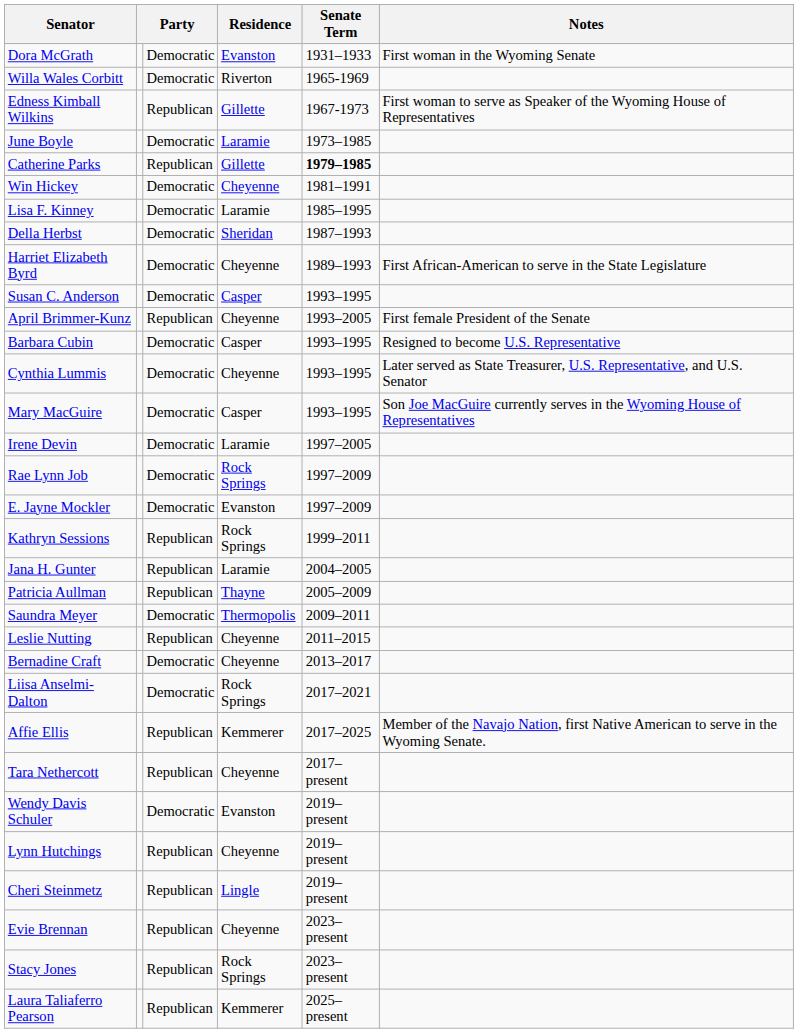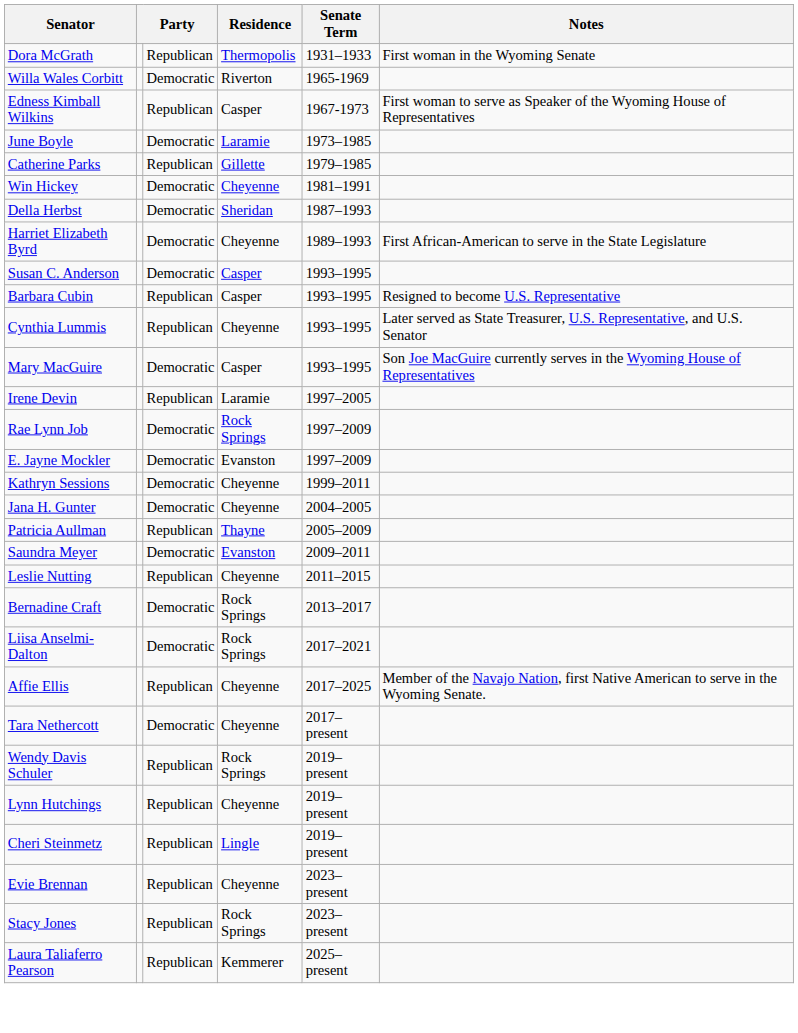(180, 55) Democratic -> (180, 55) Republican
(248, 55) Evanston -> (258, 55) Thermopolis
(243, 109) Gillette -> (241, 109) Casper
(338, 164) bold -> (338, 164) normal
- row: (51, 210)
- row: (69, 319)
(180, 342) Democratic -> (180, 296) Republican
(180, 373) Democratic -> (180, 327) Republican
(180, 444) Democratic -> (180, 398) Republican
(180, 538) Republican -> (180, 483) Democratic
(243, 538) Rock Springs -> (250, 483) Cheyenne
(180, 569) Republican -> (180, 506) Democratic
(245, 569) Laramie -> (250, 506) Cheyenne
(258, 615) Thermopolis -> (248, 553) Evanston
(250, 661) Cheyenne -> (243, 607) Rock Springs
(252, 732) Kemmerer -> (250, 686) Cheyenne
(180, 772) Republican -> (180, 725) Democratic
(180, 811) Democratic -> (180, 765) Republican
(248, 811) Evanston -> (243, 765) Rock Springs
